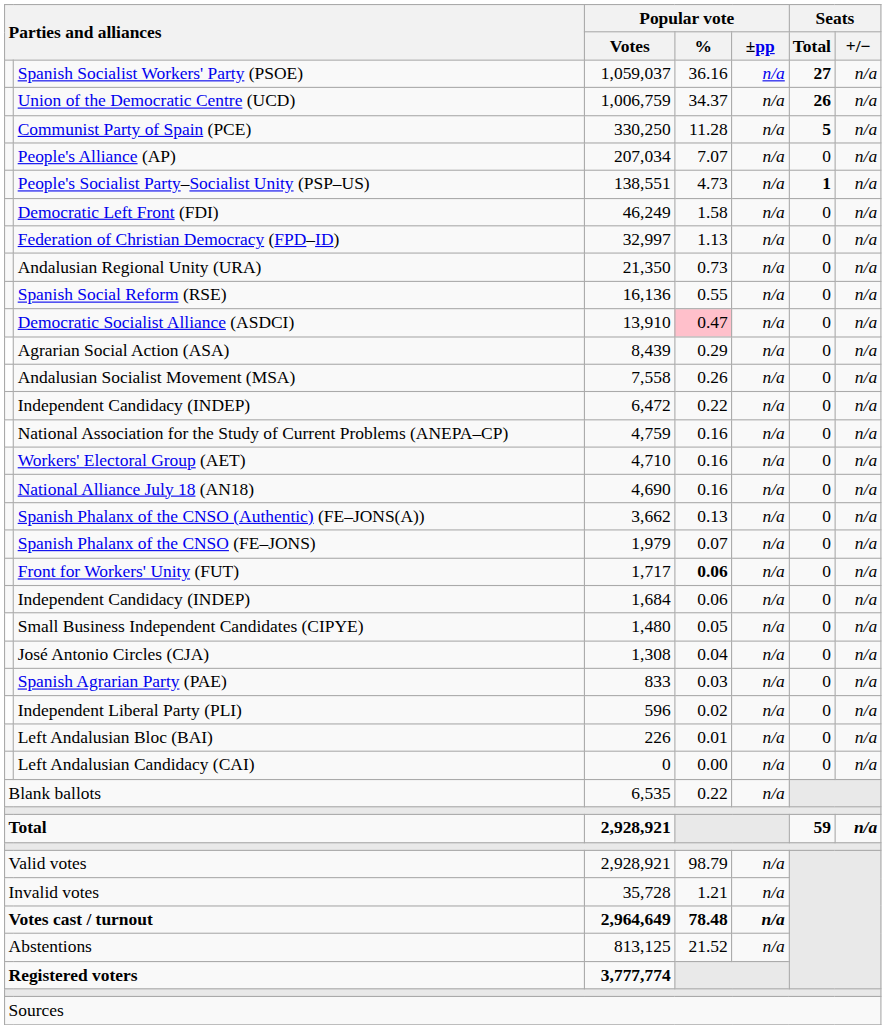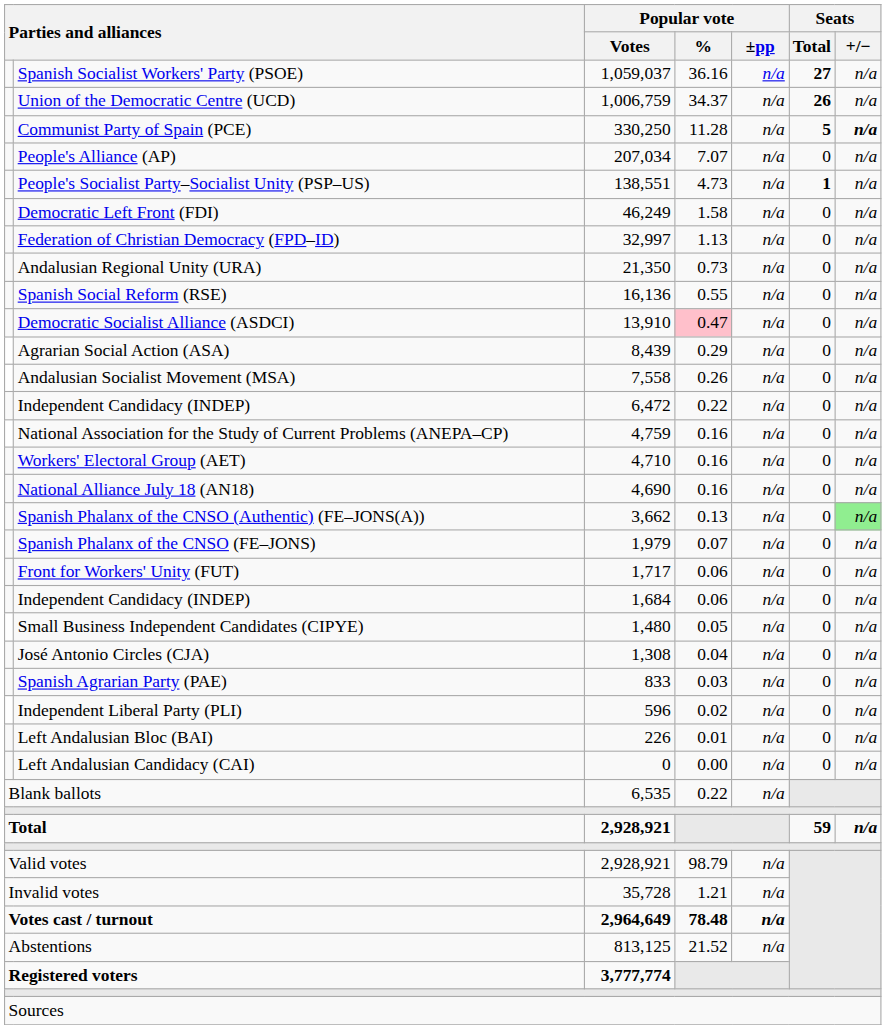(866, 128) normal -> (866, 128) bold
(866, 516) no background -> (866, 516) lightgreen background
(712, 571) bold -> (712, 571) normal
